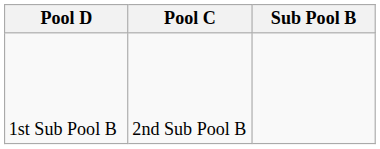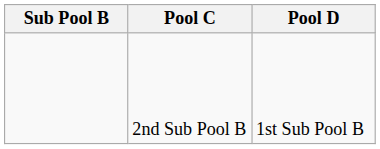columns swapped: (314, 18) <-> (66, 18)
